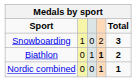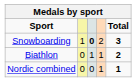(92, 41) normal -> (92, 41) bold
(101, 55) bold -> (101, 55) normal
